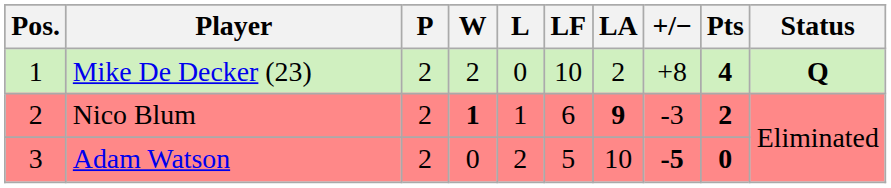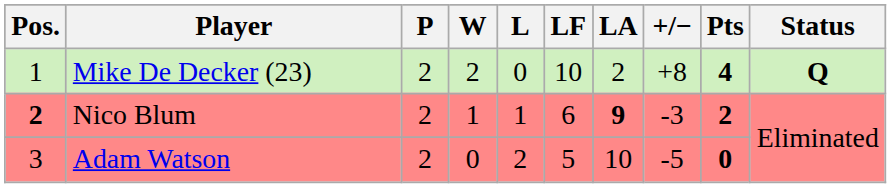(36, 114) normal -> (36, 114) bold
(473, 114) bold -> (473, 114) normal
(672, 159) bold -> (672, 159) normal
